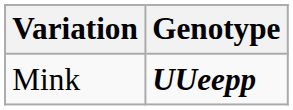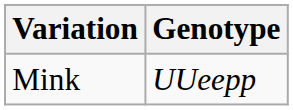(204, 78) bold -> (204, 78) normal
